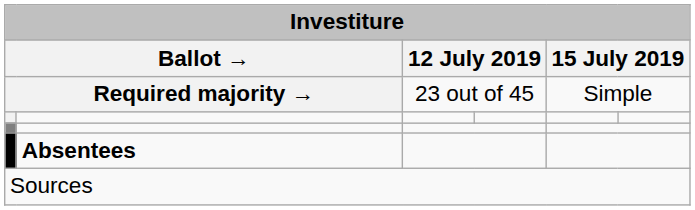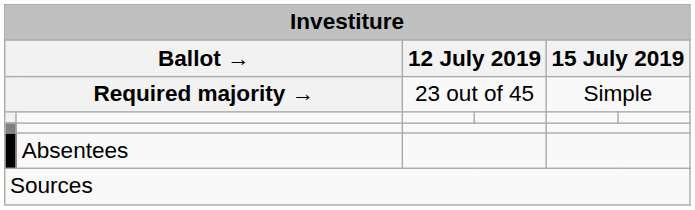(79, 150) bold -> (75, 150) normal
